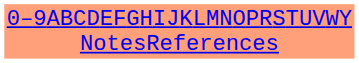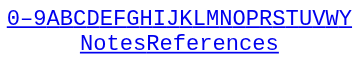(179, 31) lightsalmon background -> (179, 31) no background
